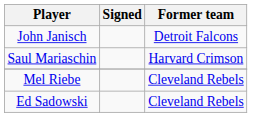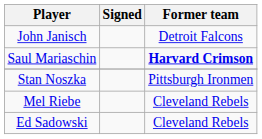(196, 58) normal -> (201, 58) bold
+ row: (52, 79)
